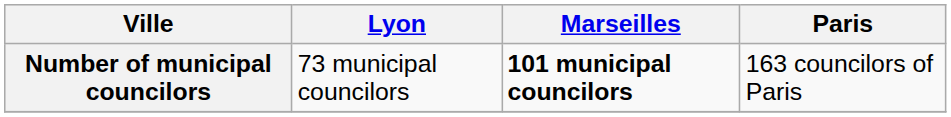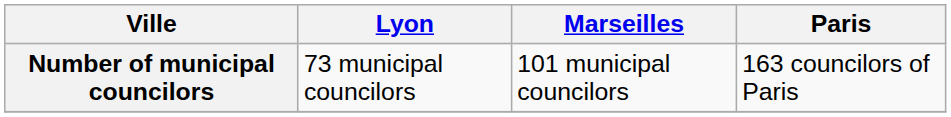(589, 77) bold -> (594, 77) normal
